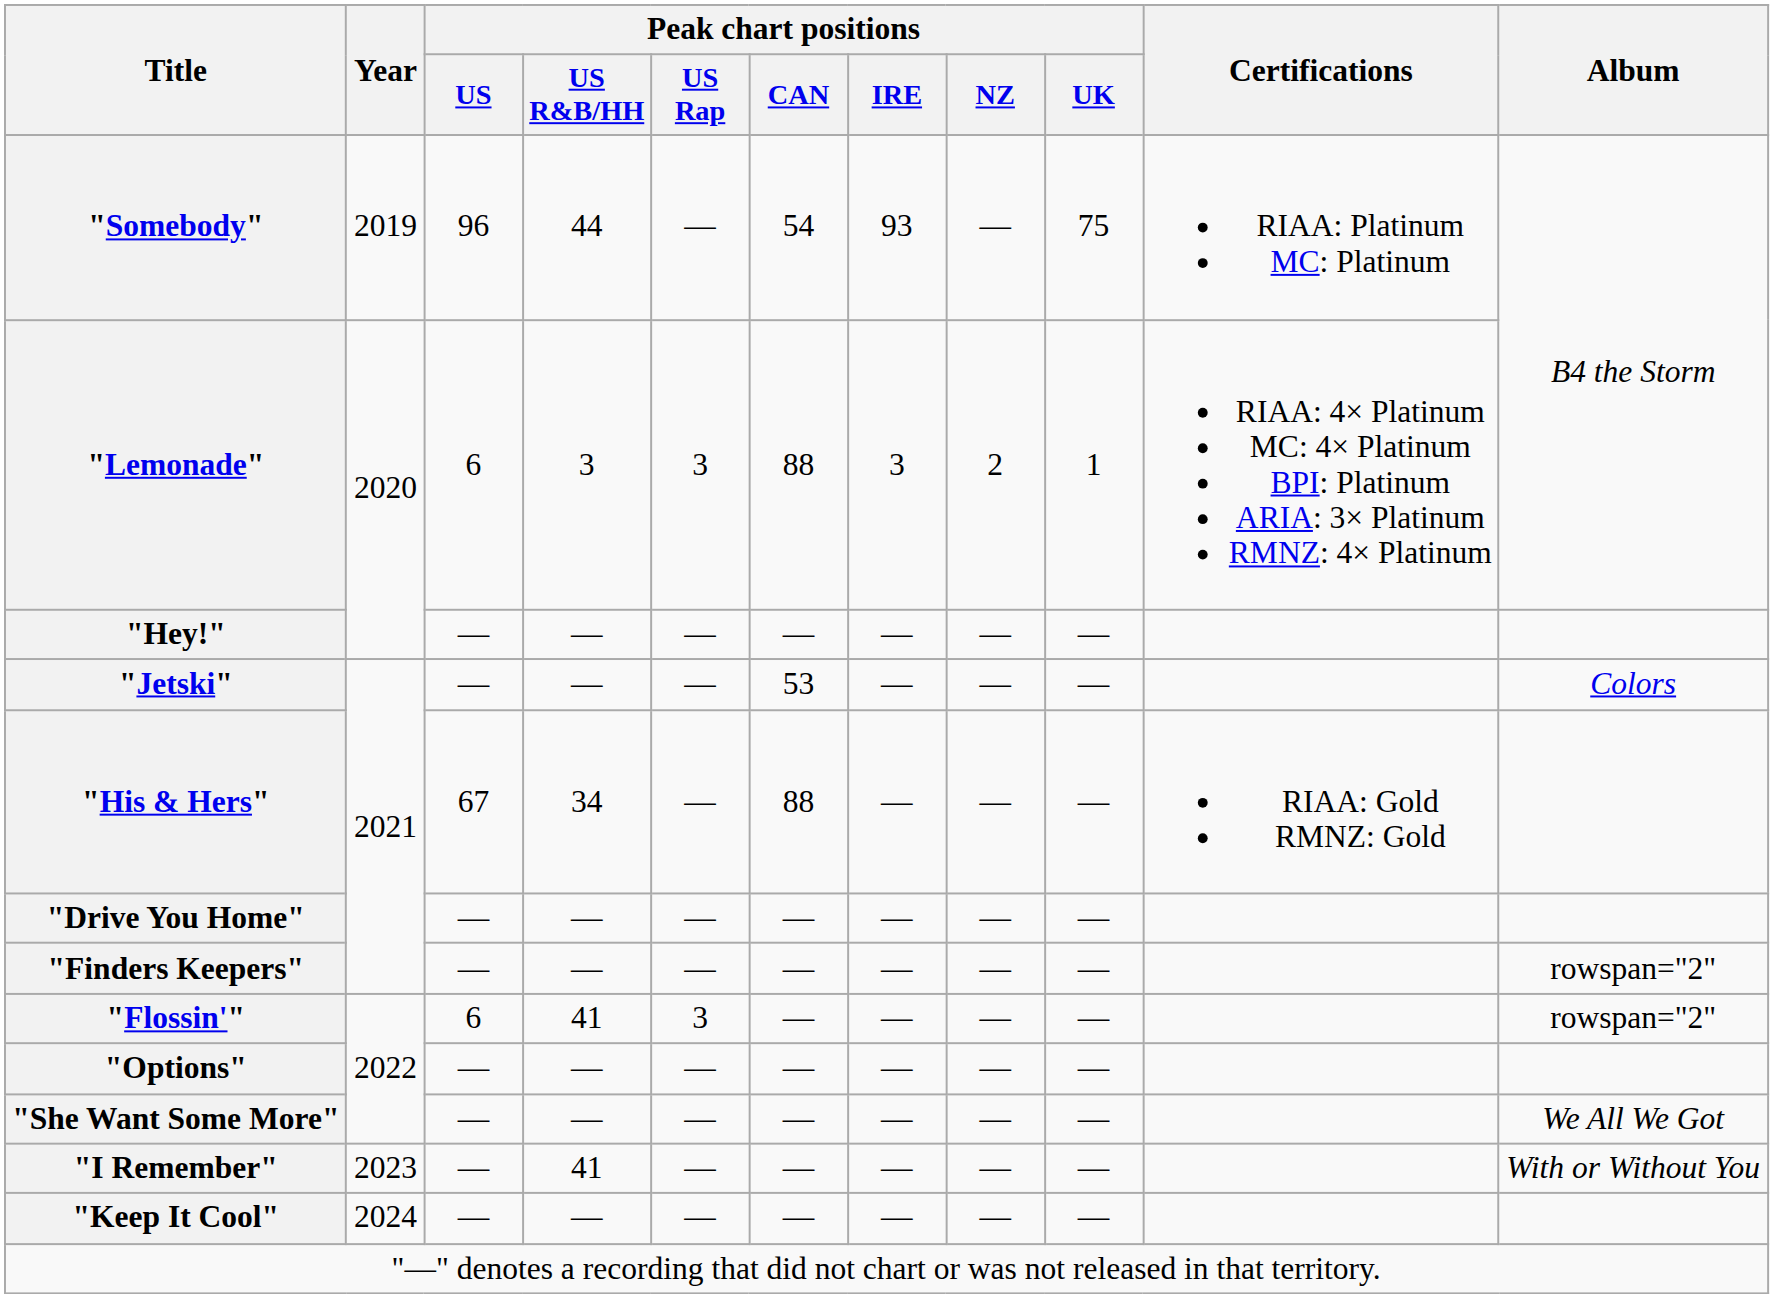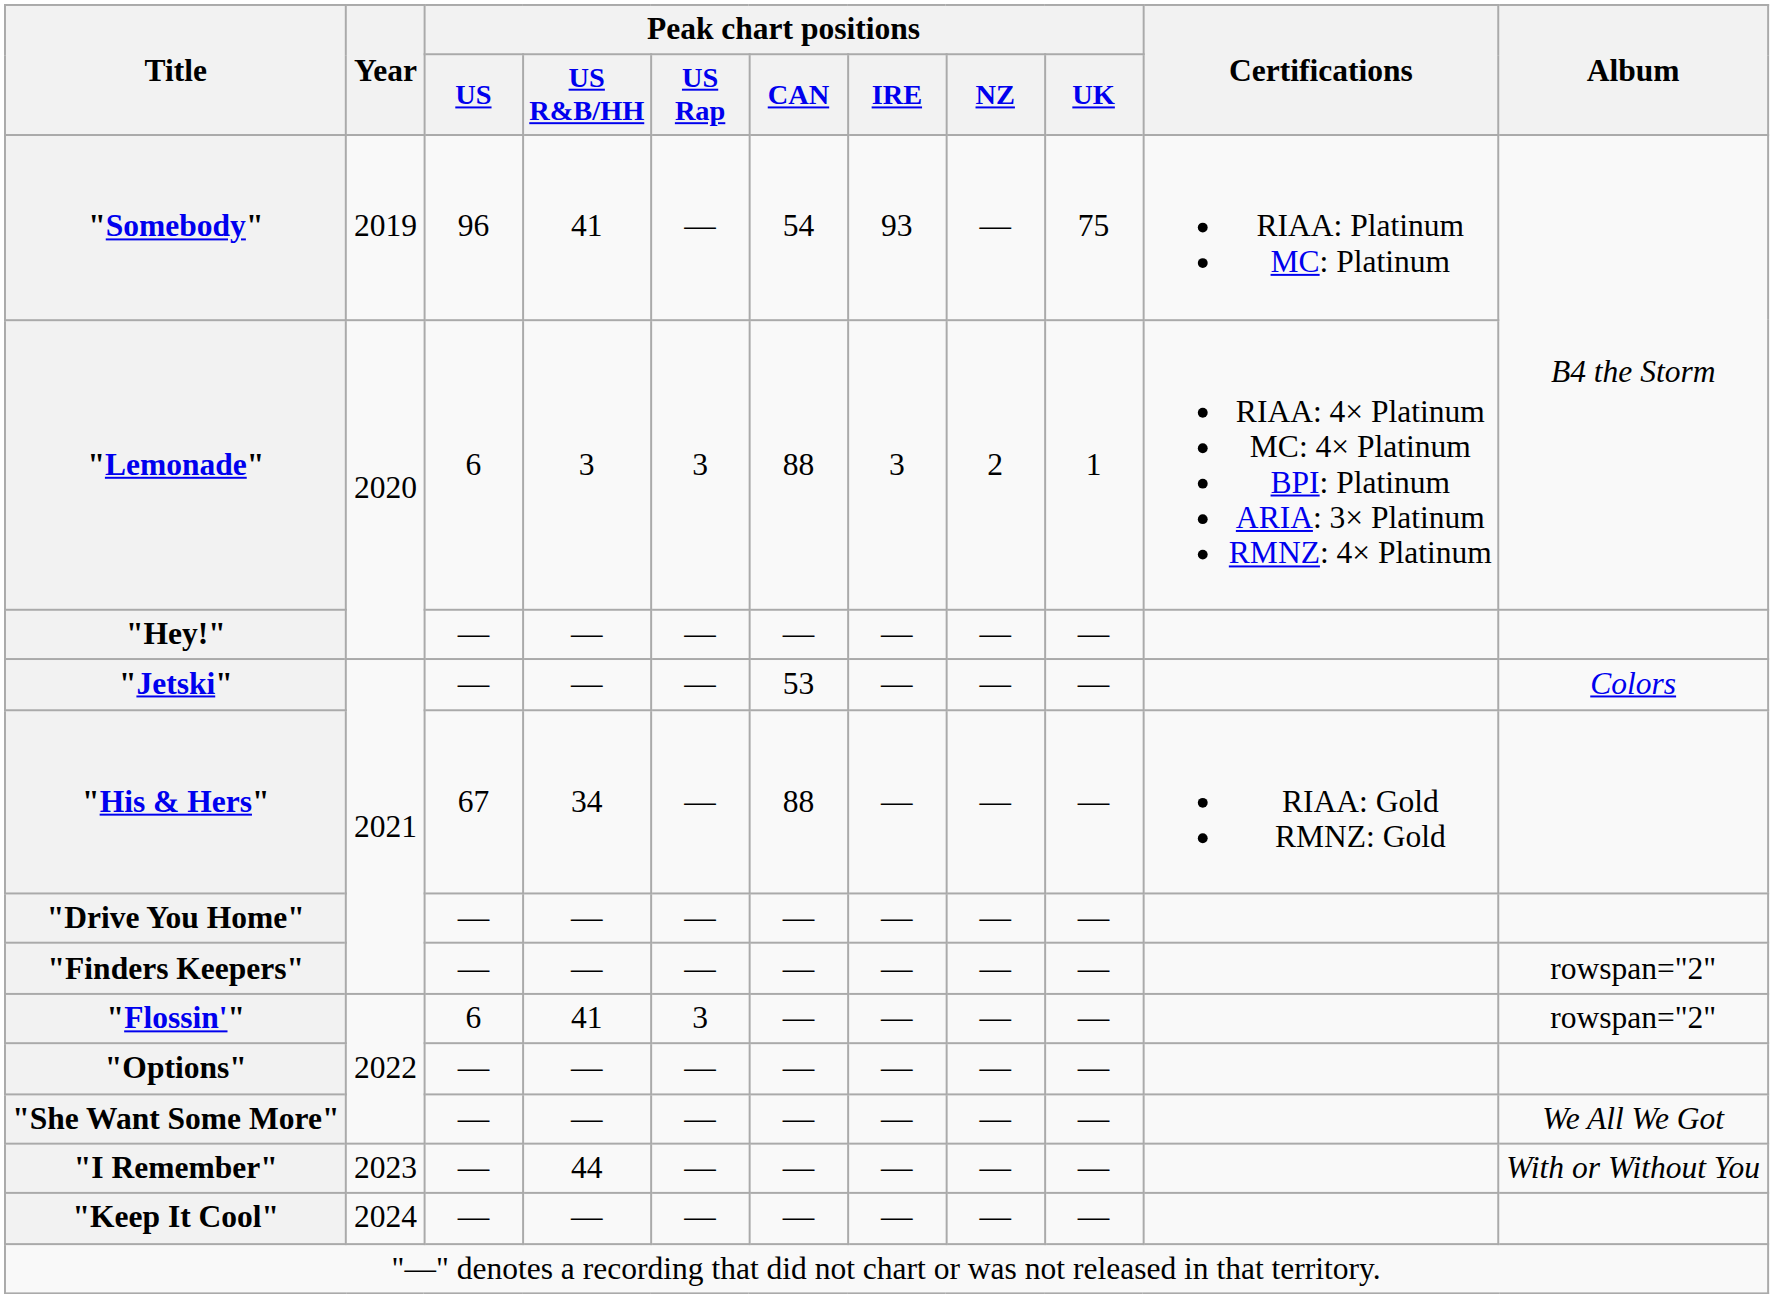(587, 226) 44 -> (587, 226) 41
(587, 1167) 41 -> (587, 1167) 44
